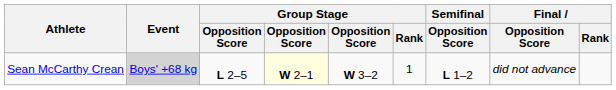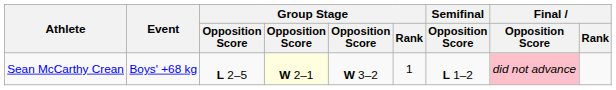(163, 69) lightgrey background -> (163, 69) no background
(534, 69) no background -> (534, 69) pink background
